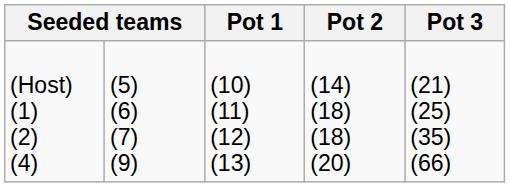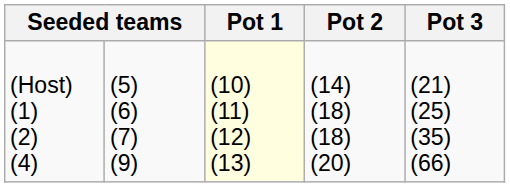(231, 124) no background -> (231, 124) lightyellow background
